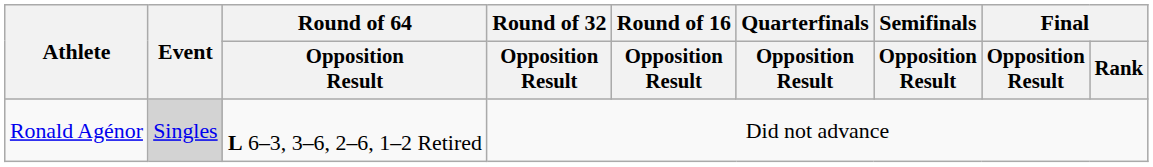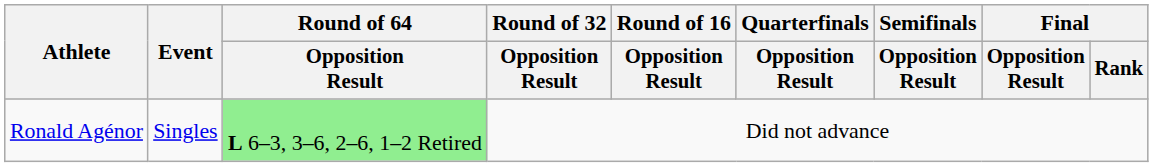(185, 130) lightgrey background -> (185, 130) no background
(355, 143) no background -> (355, 143) lightgreen background
